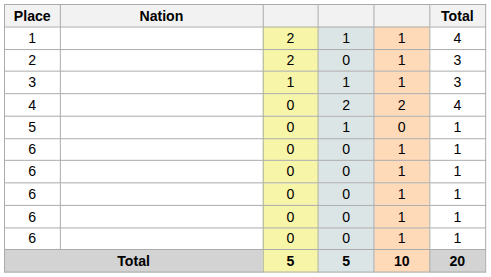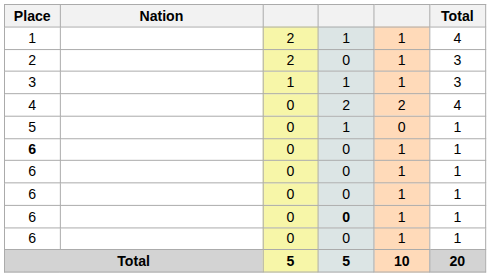(32, 150) normal -> (32, 150) bold
(346, 217) normal -> (346, 217) bold
